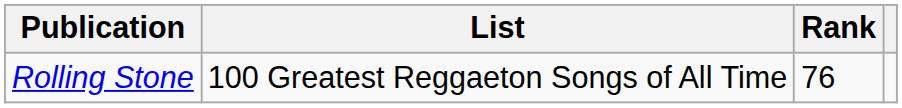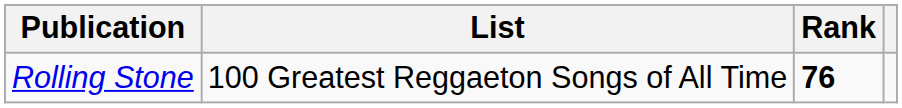(818, 77) normal -> (818, 77) bold
